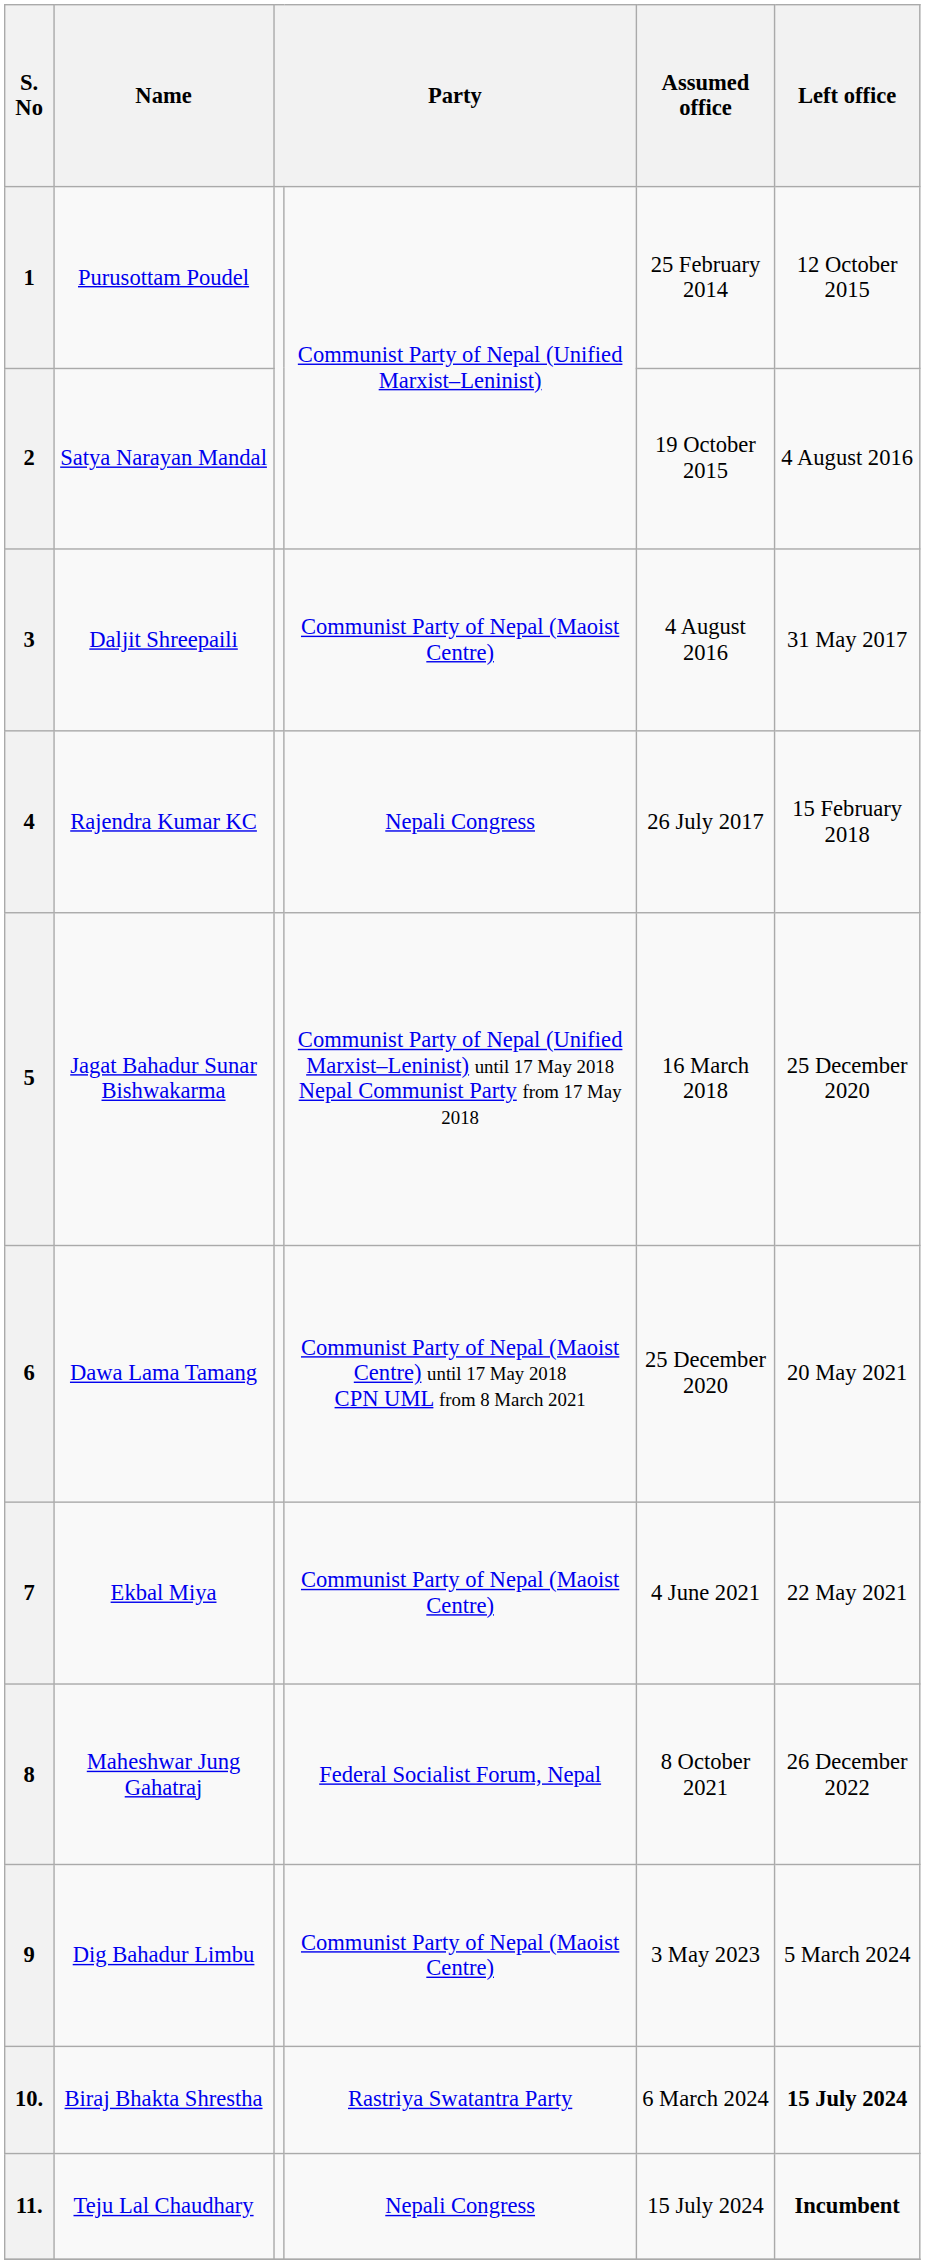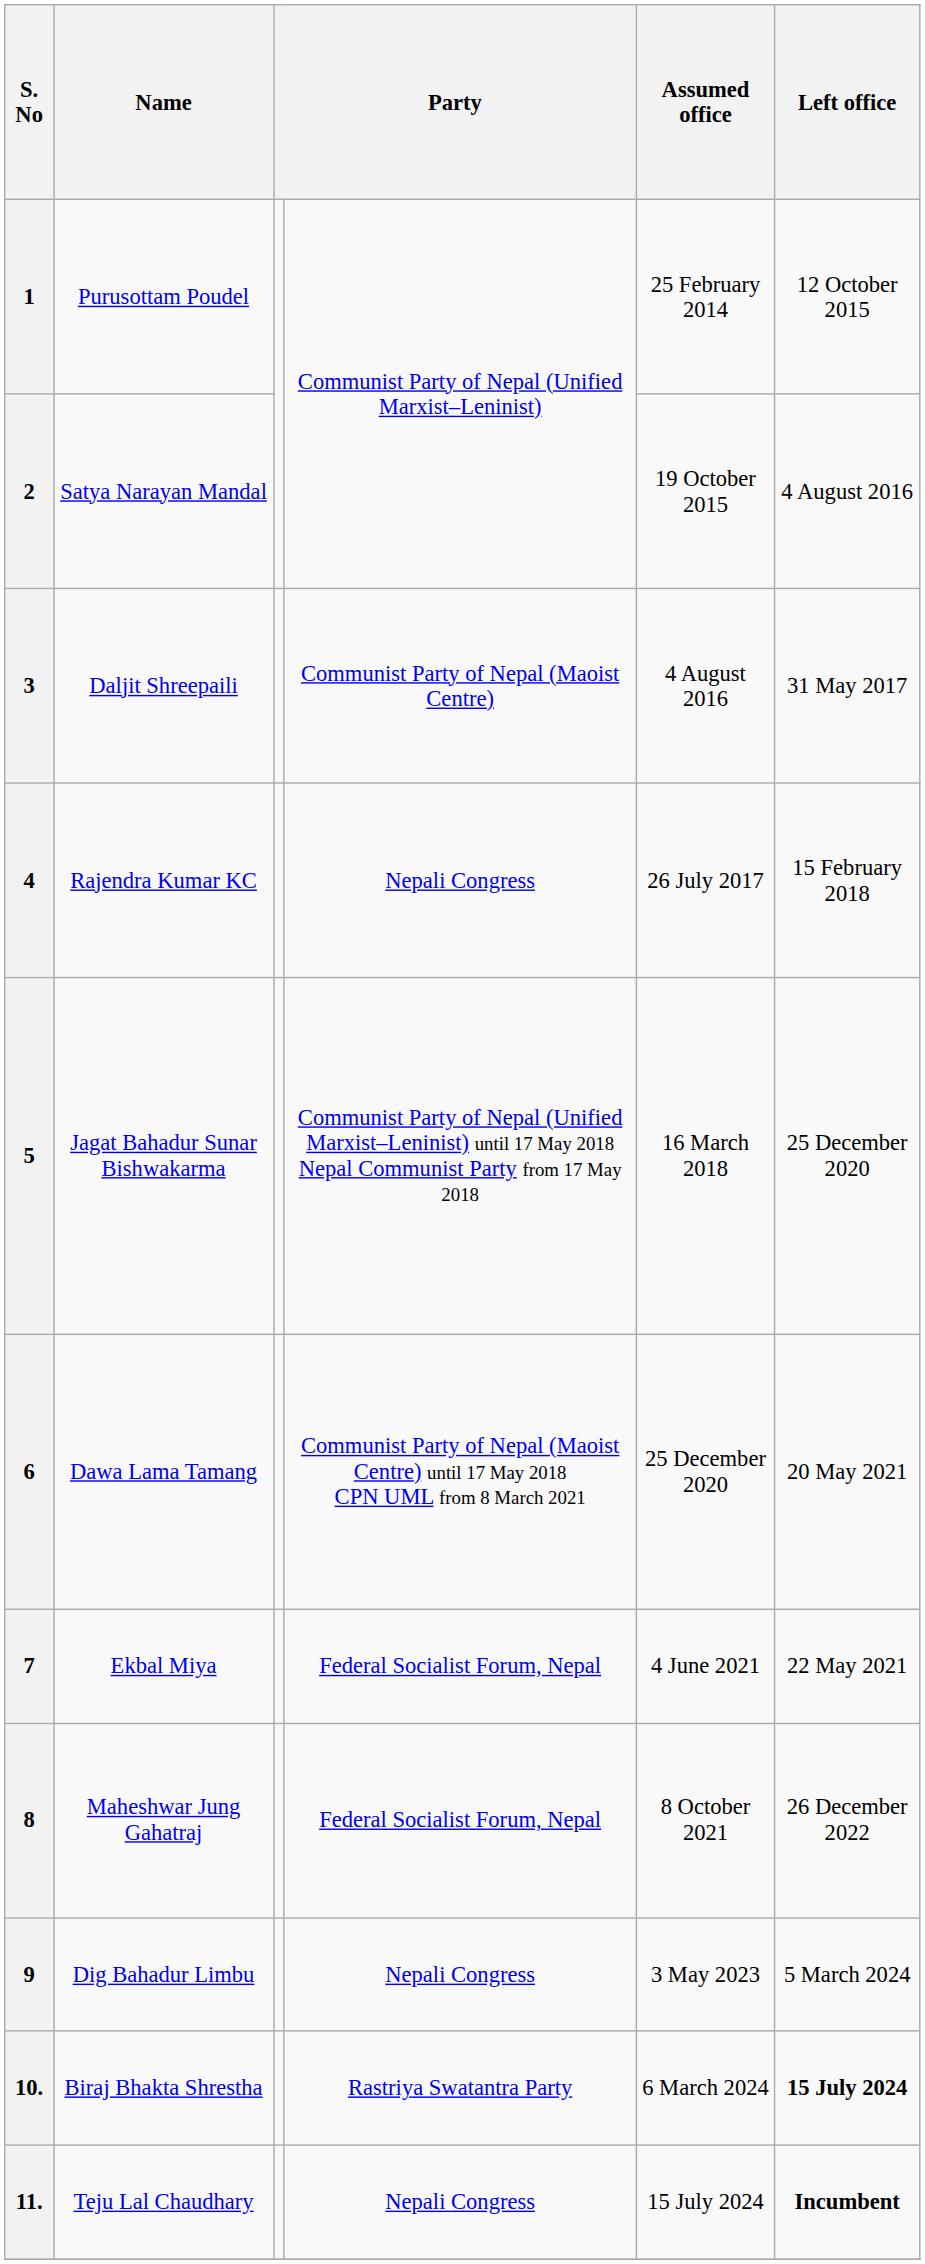(460, 1592) Communist Party of Nepal (Maoist Centre) -> (460, 1665) Federal Socialist Forum, Nepal
(460, 1955) Communist Party of Nepal (Maoist Centre) -> (460, 1974) Nepali Congress
